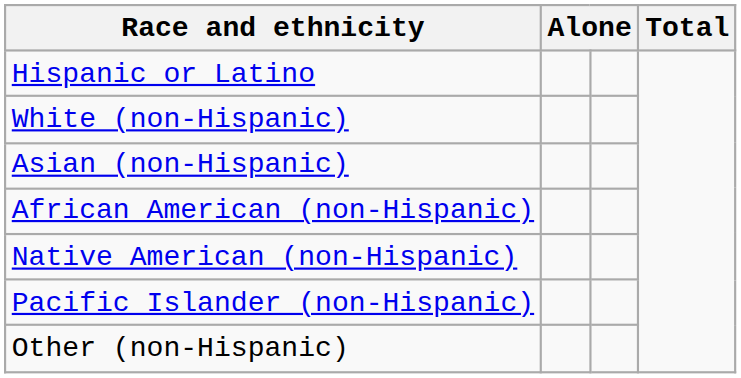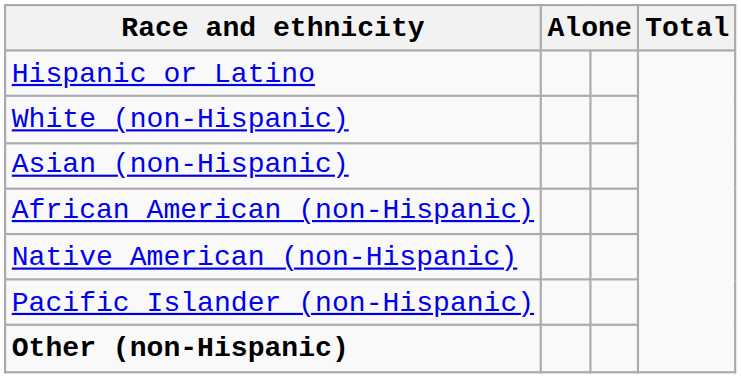(180, 348) normal -> (180, 348) bold
